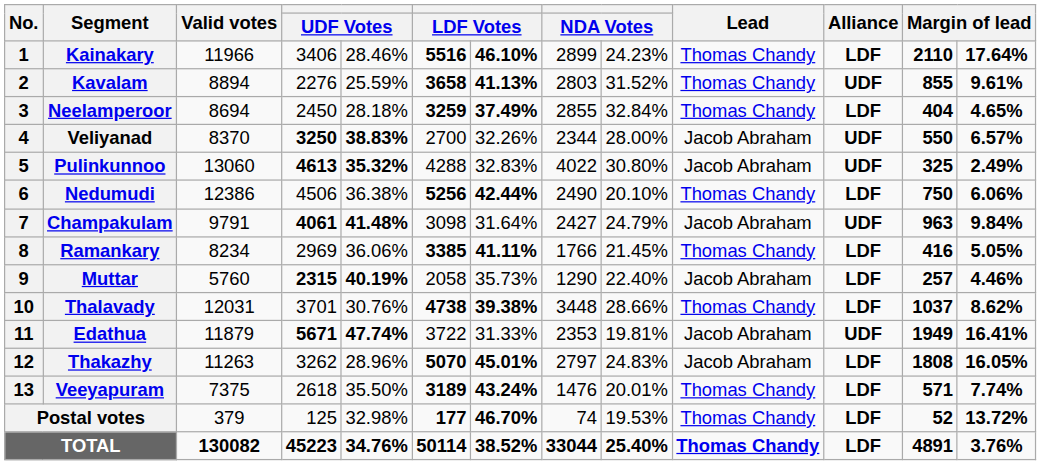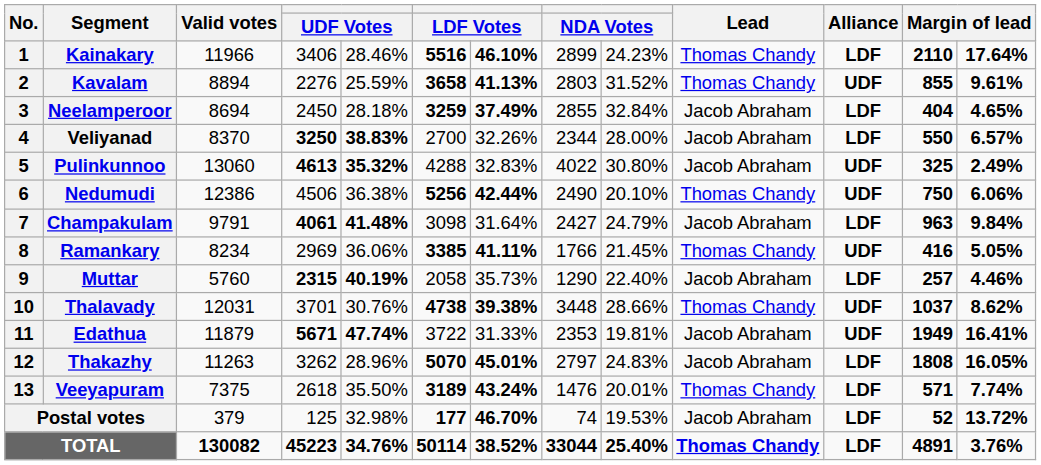(748, 110) Thomas Chandy -> (748, 110) Jacob Abraham
(863, 138) UDF -> (863, 138) LDF
(863, 194) LDF -> (863, 194) UDF
(863, 222) UDF -> (863, 222) LDF
(863, 250) LDF -> (863, 250) UDF
(863, 306) LDF -> (863, 306) UDF
(748, 417) Thomas Chandy -> (748, 417) Jacob Abraham
